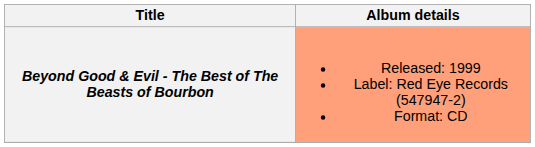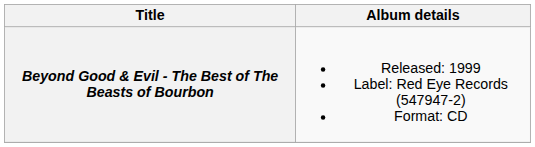(413, 93) lightsalmon background -> (413, 93) no background
